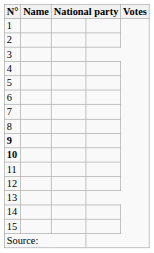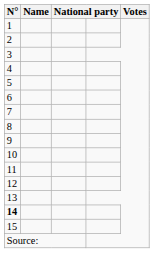(9, 140) bold -> (9, 140) normal
(12, 155) bold -> (12, 155) normal
(12, 212) normal -> (12, 212) bold
